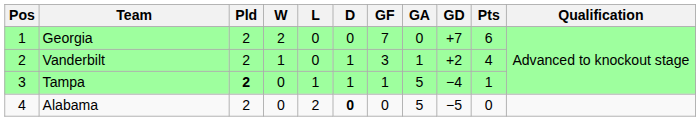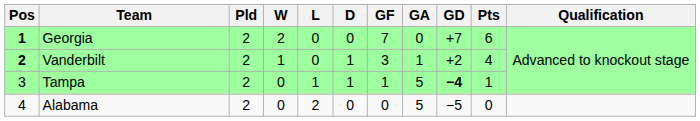(22, 37) normal -> (22, 37) bold
(22, 60) normal -> (22, 60) bold
(246, 82) bold -> (246, 82) normal
(454, 82) normal -> (454, 82) bold
(350, 104) bold -> (350, 104) normal
